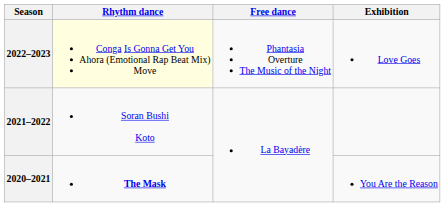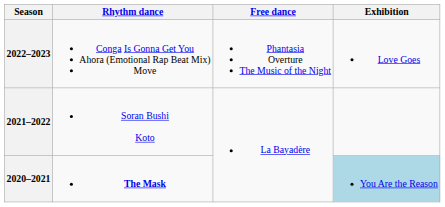(133, 59) lightyellow background -> (133, 59) no background
(387, 184) no background -> (387, 184) lightblue background
